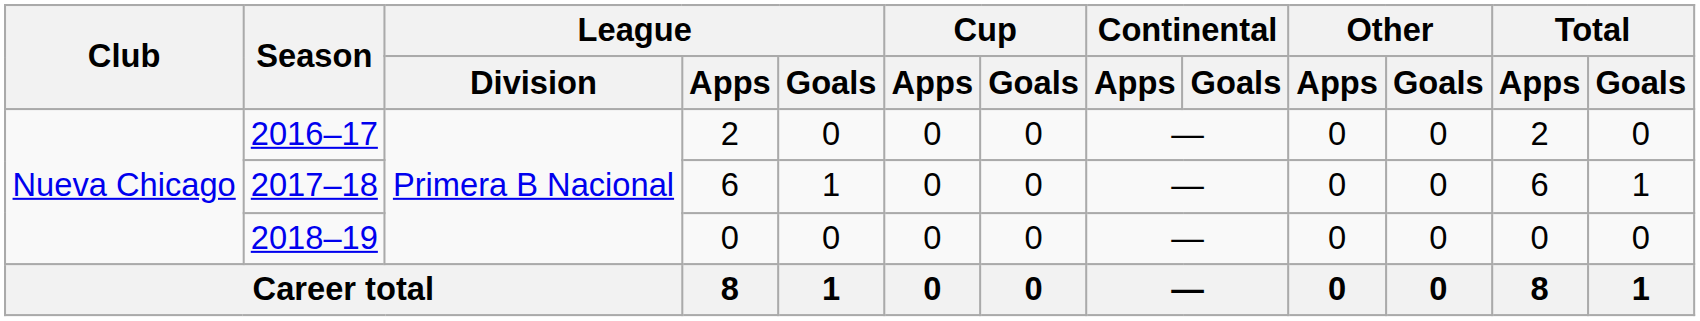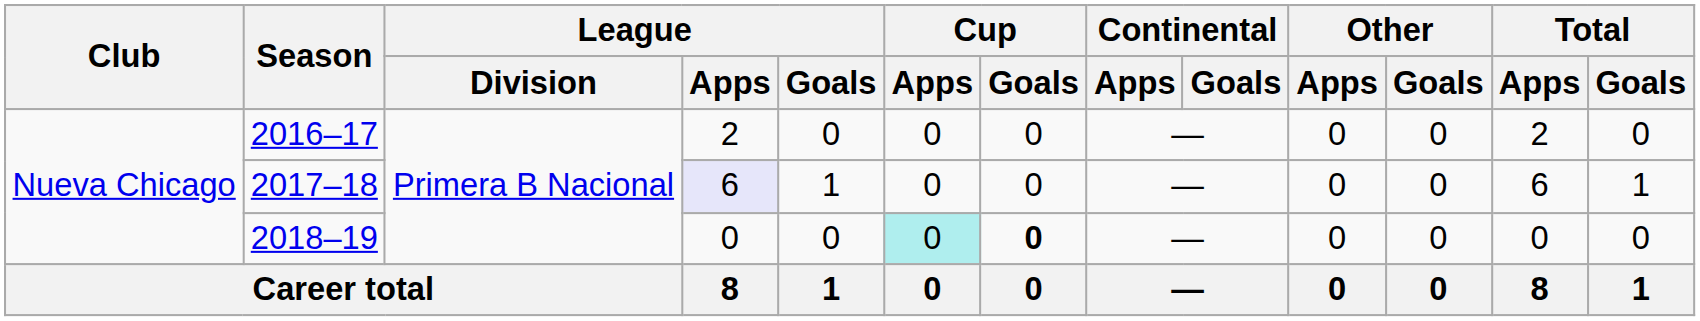(730, 185) no background -> (730, 185) lavender background
(932, 237) no background -> (932, 237) paleturquoise background
(1034, 237) normal -> (1034, 237) bold
